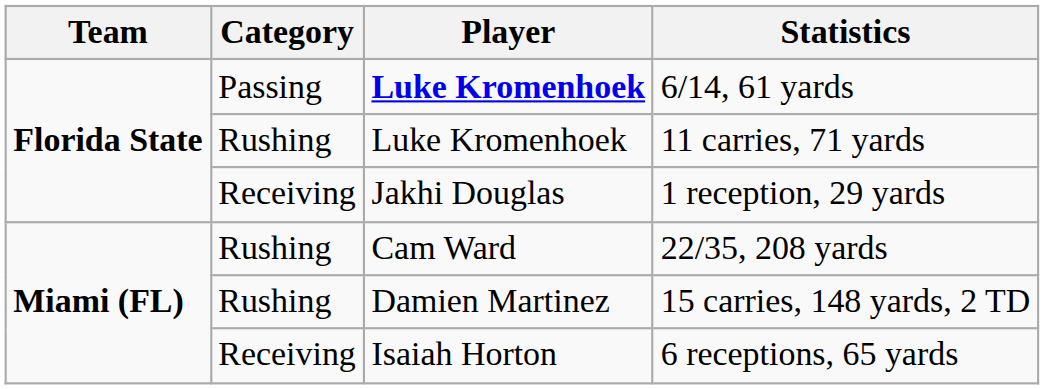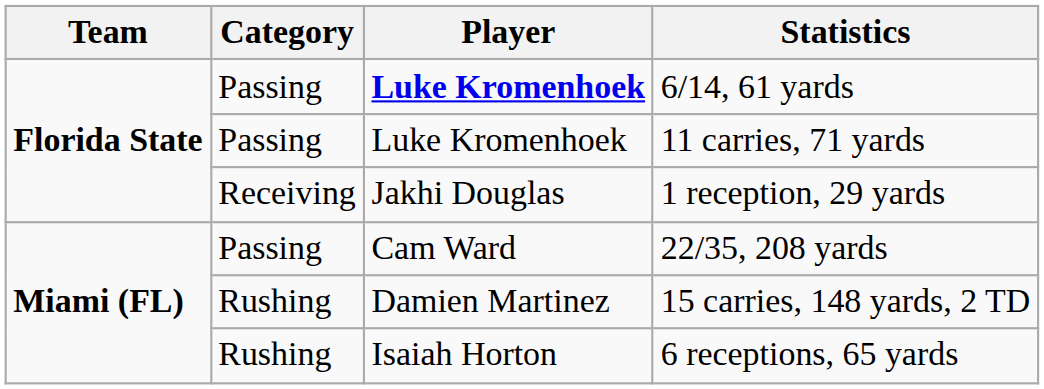(275, 139) Rushing -> (270, 139) Passing
(275, 247) Rushing -> (270, 247) Passing
(287, 355) Receiving -> (275, 355) Rushing
